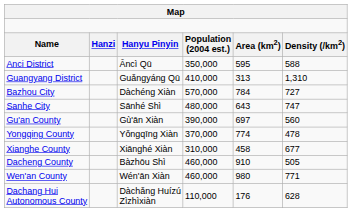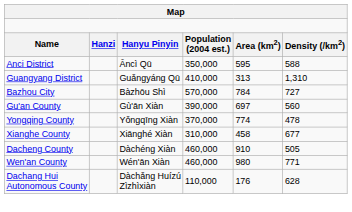(147, 92) Dàchéng Xiàn -> (142, 92) Bàzhōu Shì
- row: (28, 106)
(142, 163) Bàzhōu Shì -> (147, 149) Dàchéng Xiàn
